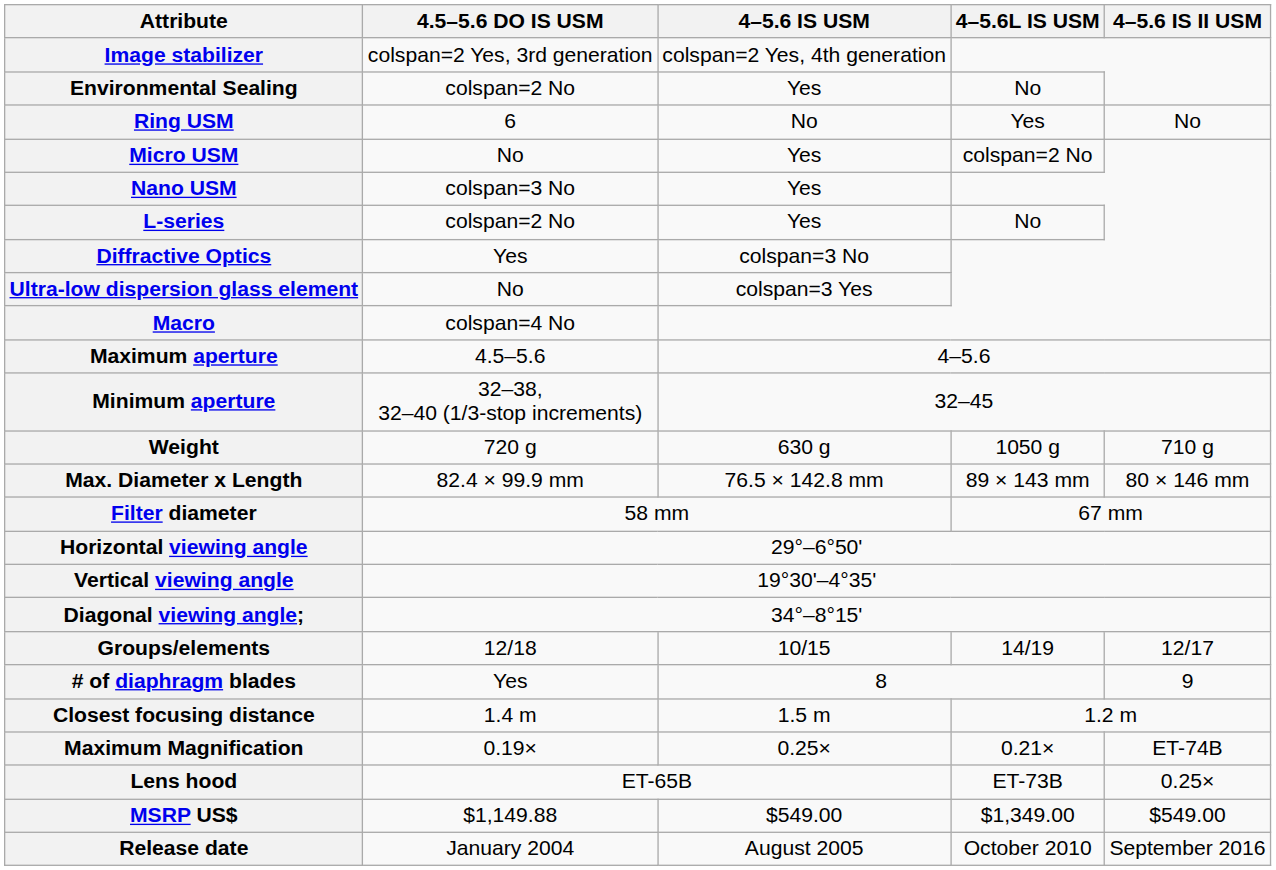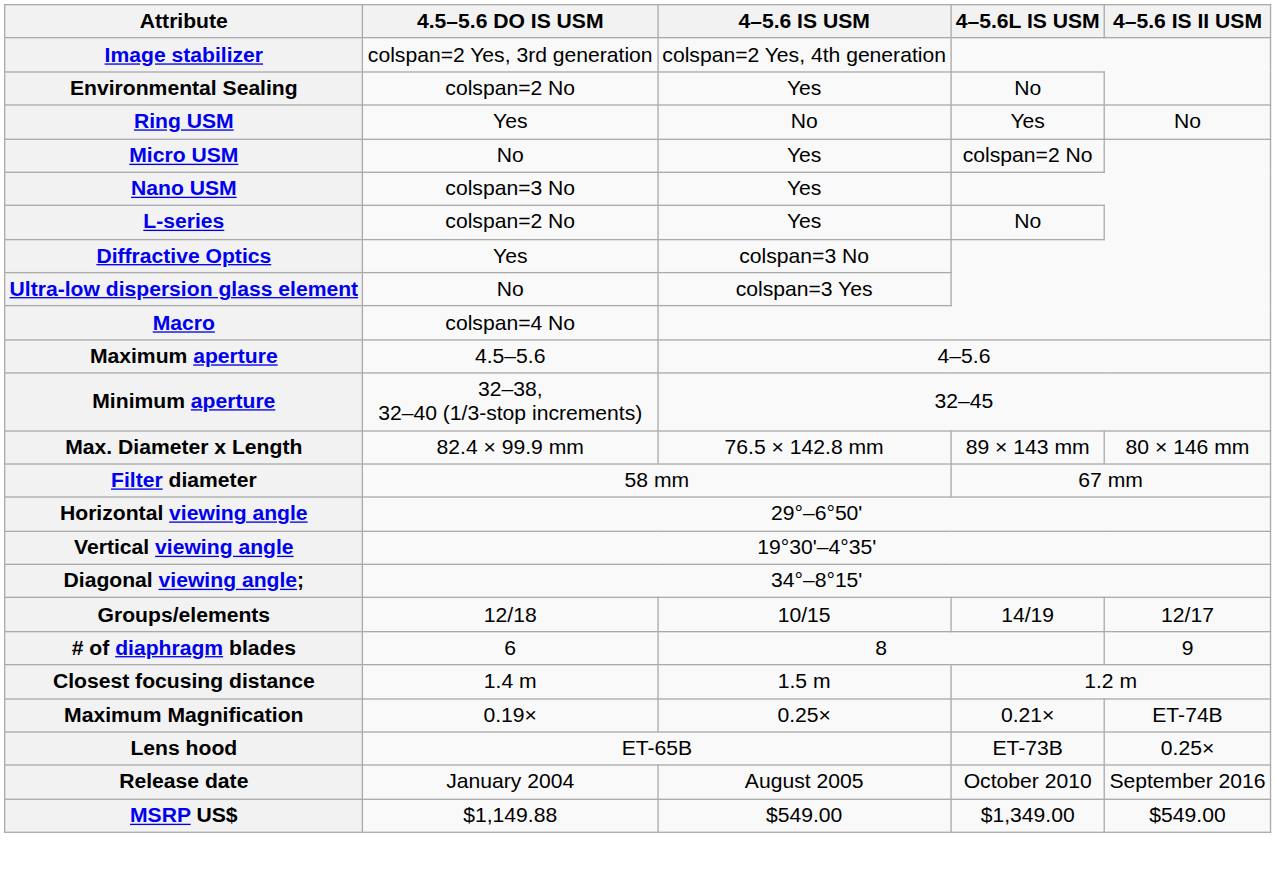(510, 121) 6 -> (510, 121) Yes
- row: (184, 446)
(510, 681) Yes -> (510, 647) 6
rows swapped: (184, 848) <-> (184, 815)
